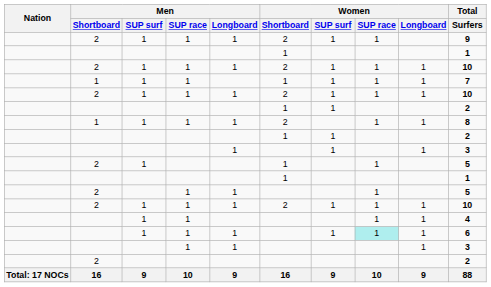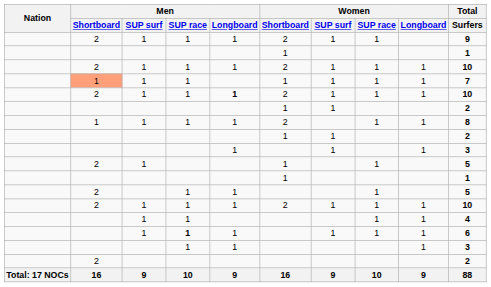(96, 81) no background -> (96, 81) lightsalmon background
(235, 95) normal -> (235, 95) bold
(188, 234) normal -> (188, 234) bold
(377, 234) paleturquoise background -> (377, 234) no background
